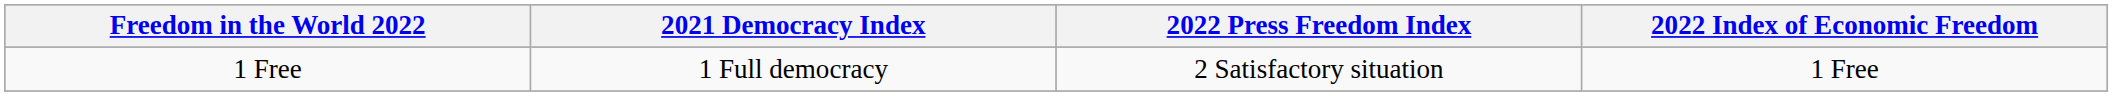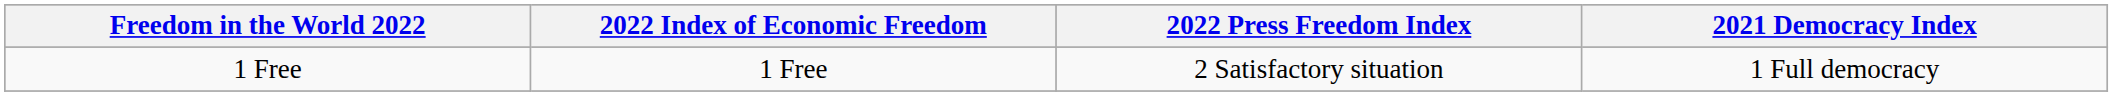columns swapped: (1845, 25) <-> (793, 25)
